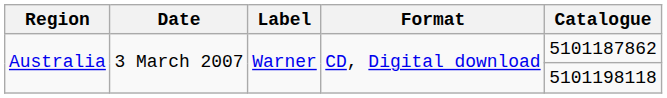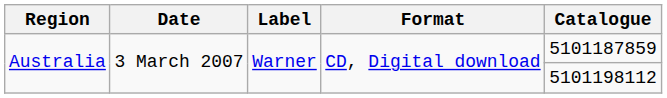(603, 49) 5101187862 -> (603, 49) 5101187859
(603, 78) 5101198118 -> (603, 78) 5101198112
